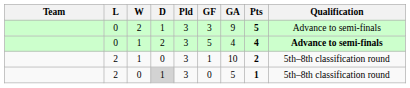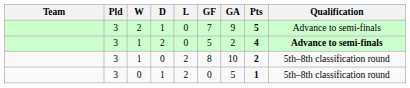columns swapped: (186, 12) <-> (116, 12)
(209, 28) 3 -> (209, 28) 7
(233, 44) 4 -> (233, 44) 2
(209, 59) 1 -> (209, 59) 8
(162, 75) lightgrey background -> (162, 75) no background
